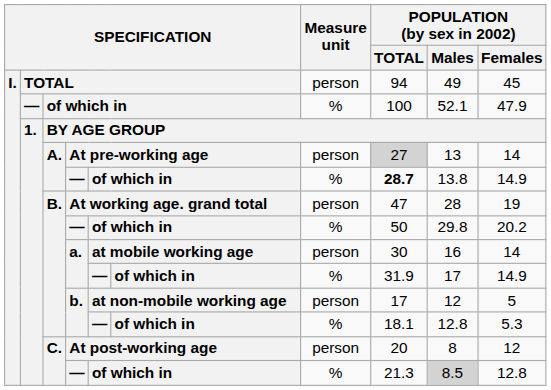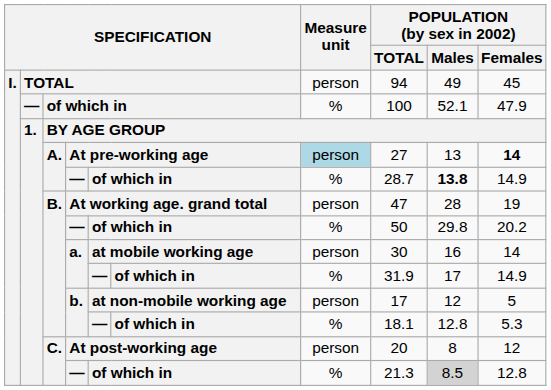(336, 154) no background -> (336, 154) lightblue background
(399, 154) lightgrey background -> (399, 154) no background
(512, 154) normal -> (512, 154) bold
(399, 179) bold -> (399, 179) normal
(452, 179) normal -> (452, 179) bold
